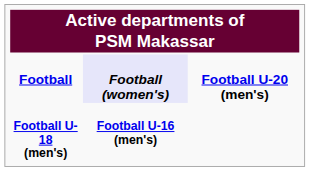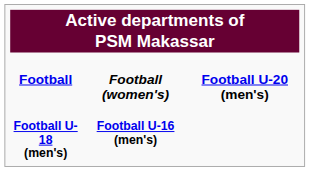(136, 86) lavender background -> (136, 86) no background
